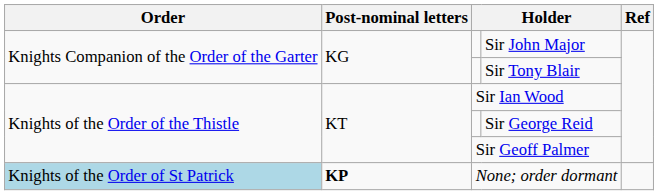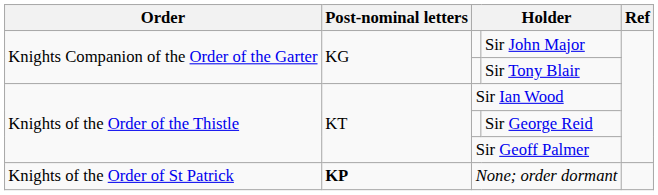(121, 176) lightblue background -> (121, 176) no background
